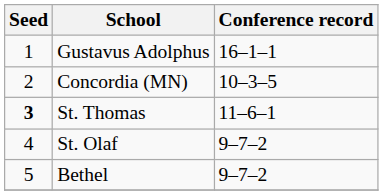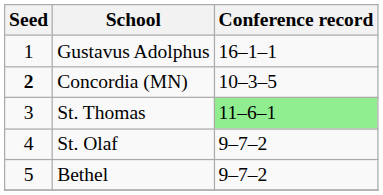(29, 81) normal -> (29, 81) bold
(29, 112) bold -> (29, 112) normal
(247, 112) no background -> (247, 112) lightgreen background
